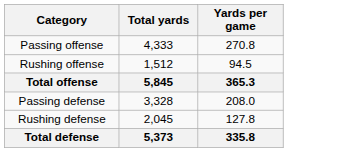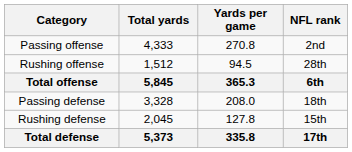+ column: (315, 20)
